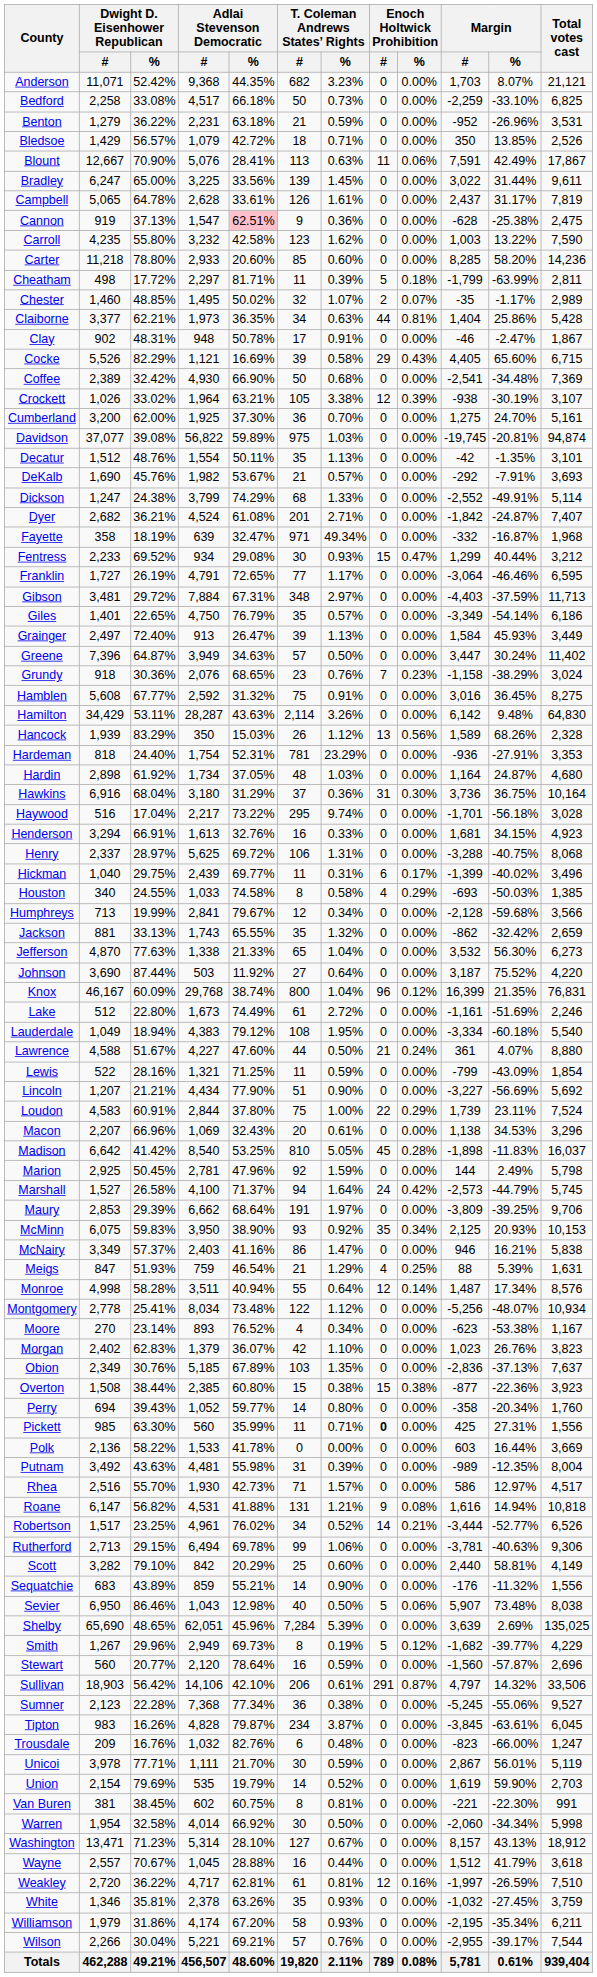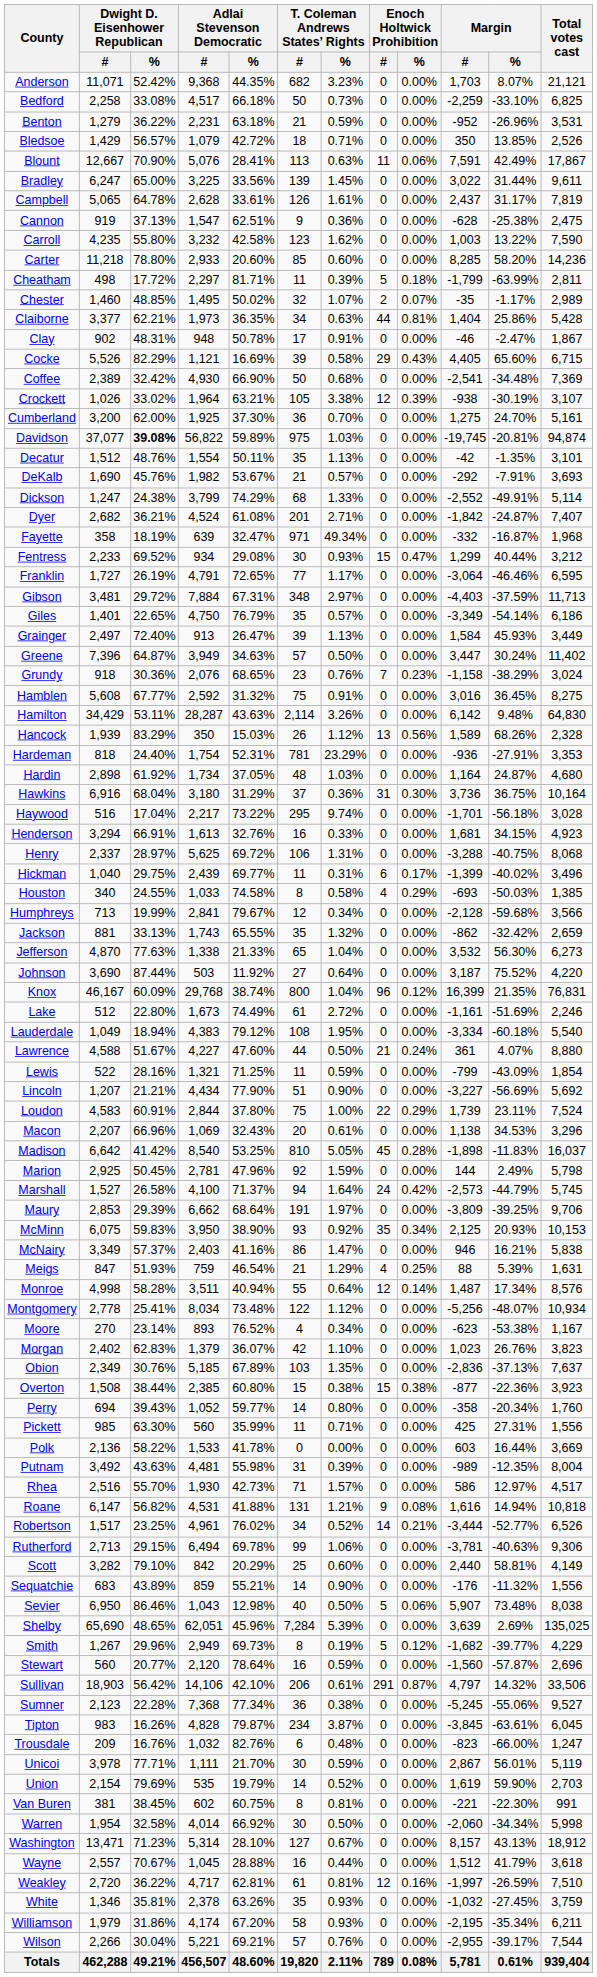(253, 220) pink background -> (253, 220) no background
(154, 438) normal -> (154, 438) bold
(383, 1427) bold -> (383, 1427) normal
